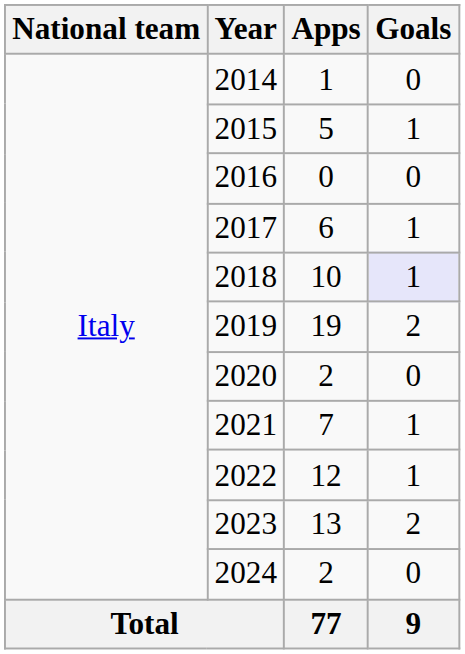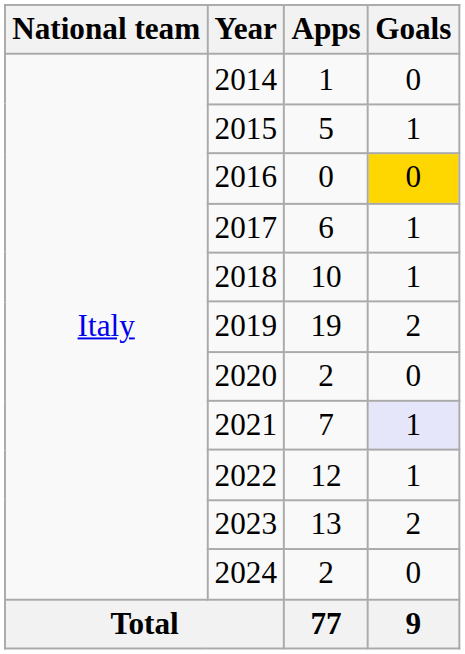(413, 177) no background -> (413, 177) gold background
(413, 276) lavender background -> (413, 276) no background
(413, 425) no background -> (413, 425) lavender background
